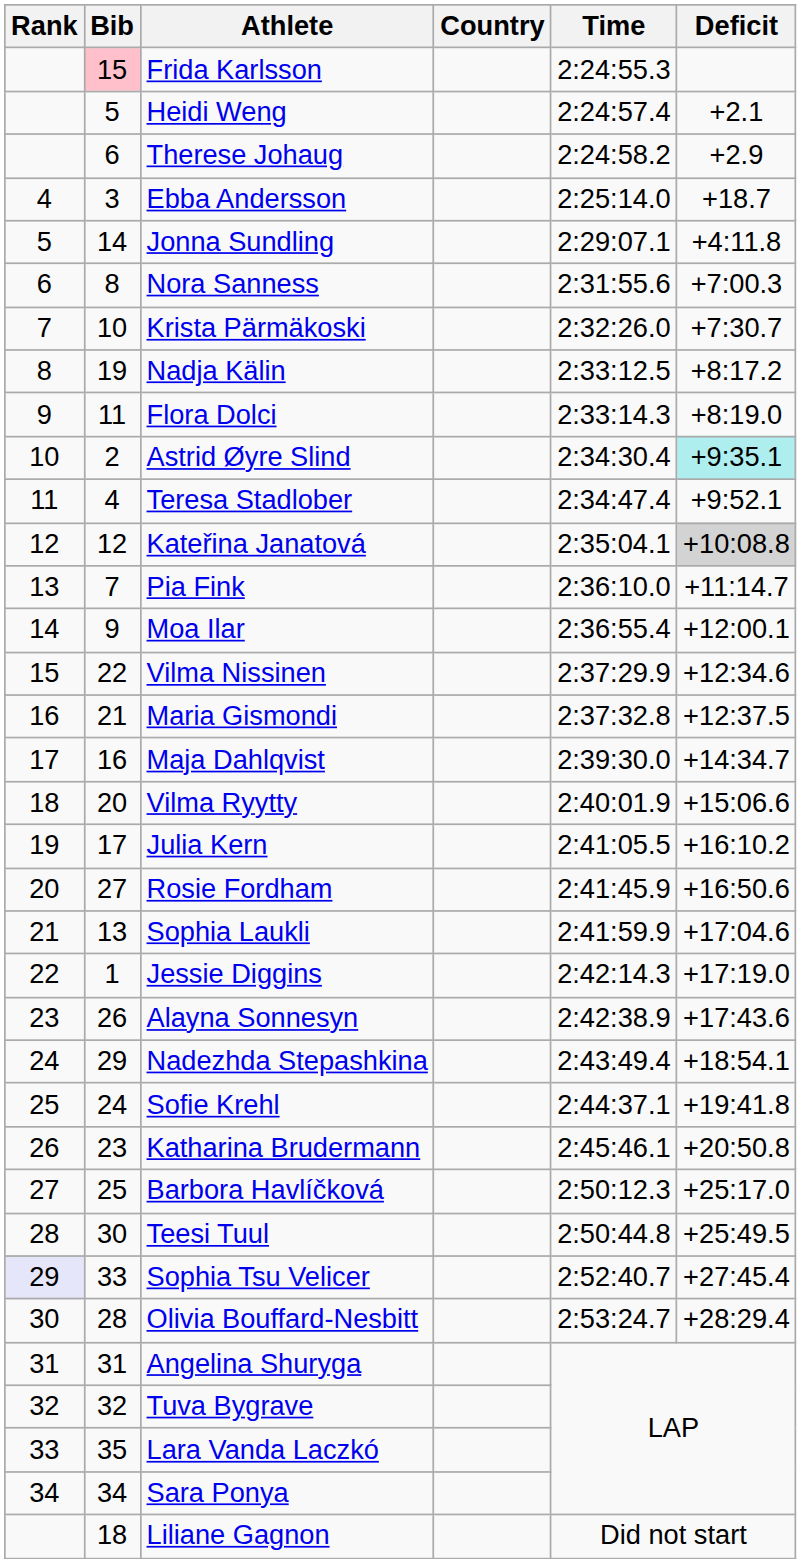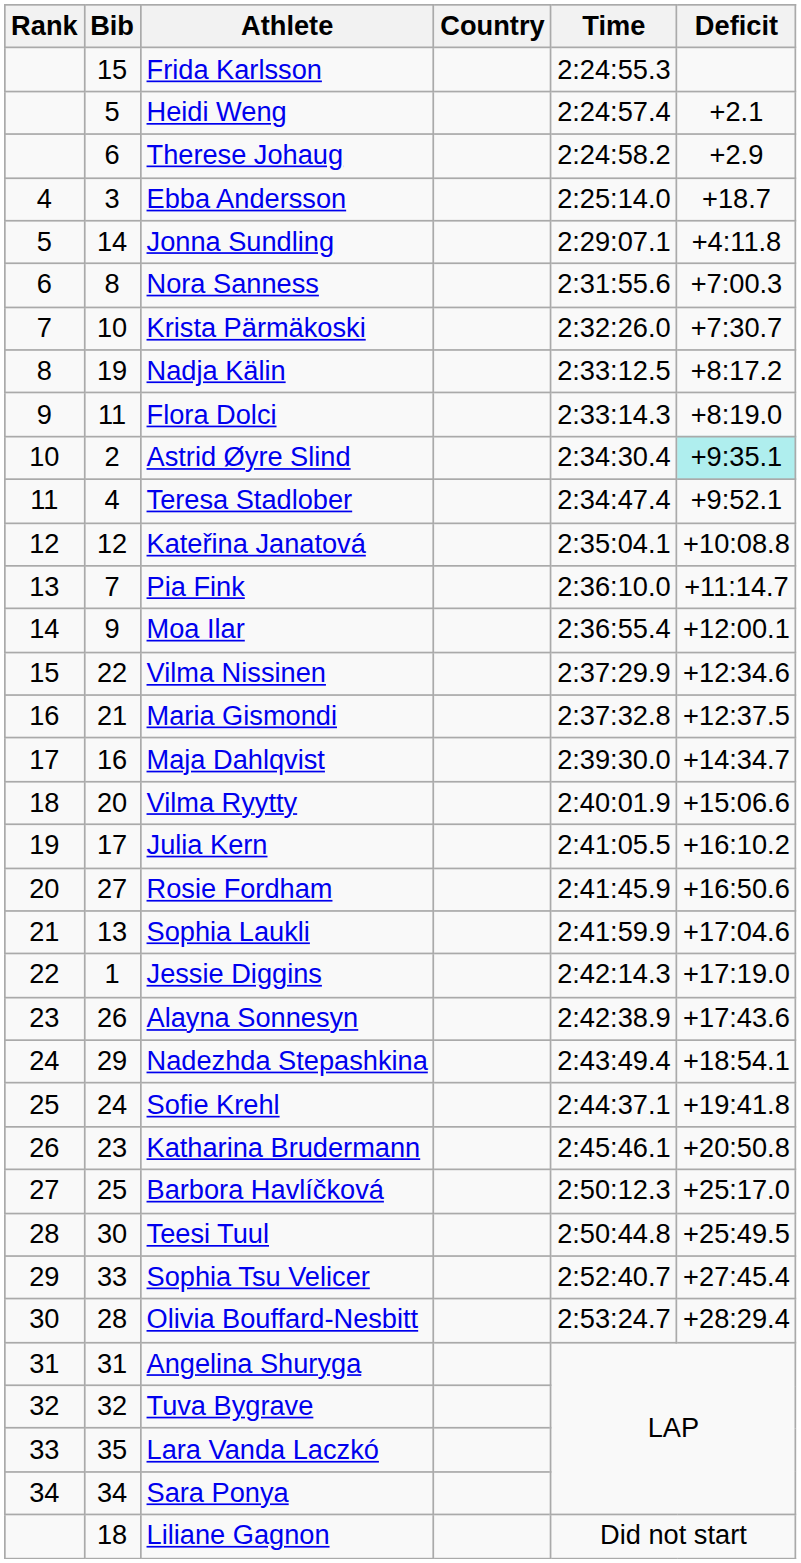(112, 69) pink background -> (112, 69) no background
(736, 543) lightgrey background -> (736, 543) no background
(44, 1277) lavender background -> (44, 1277) no background
